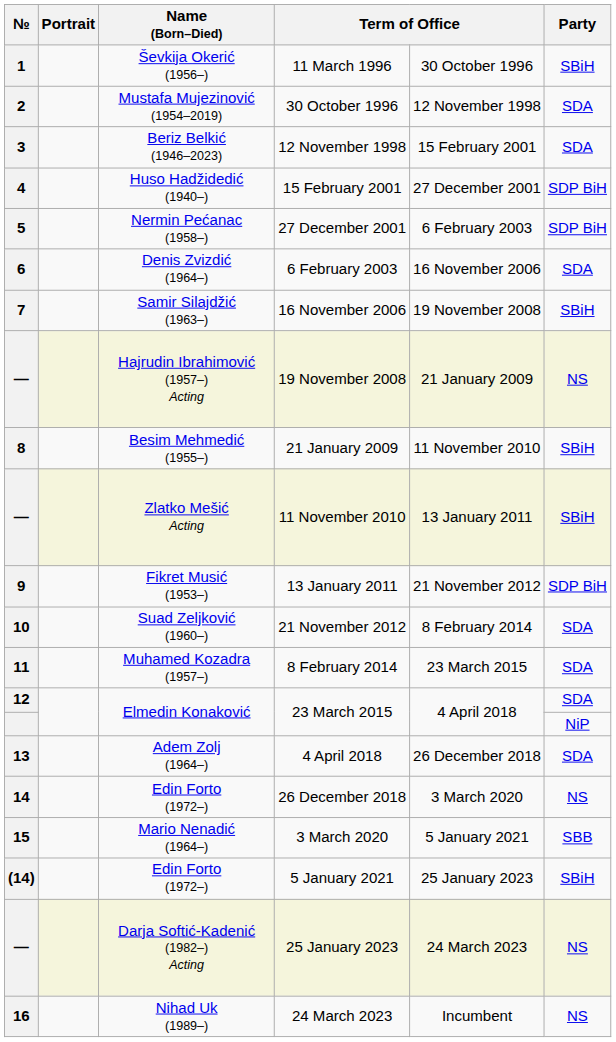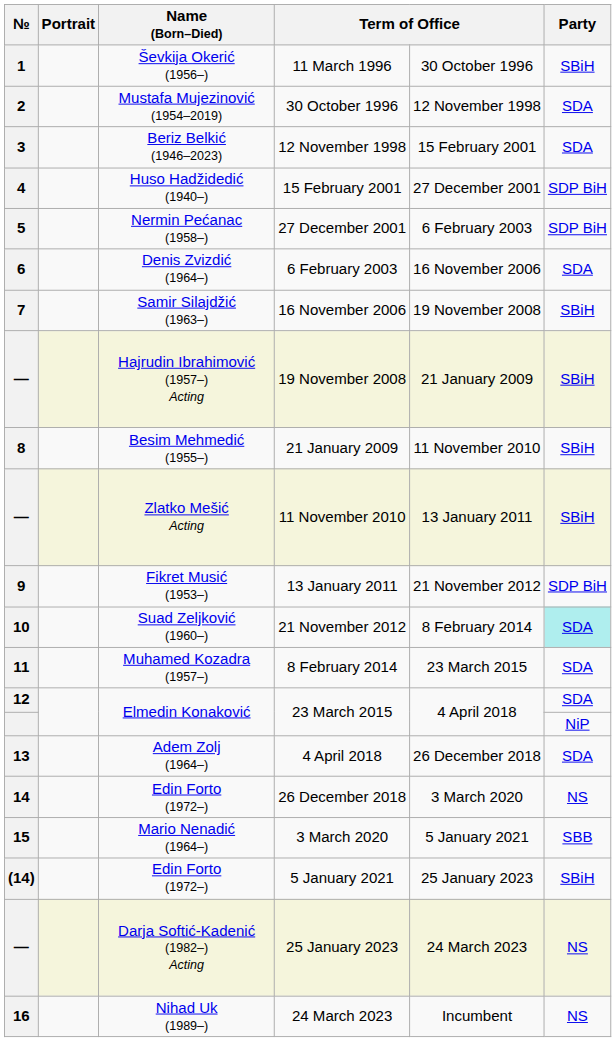(577, 379) NS -> (577, 379) SBiH
(577, 626) no background -> (577, 626) paleturquoise background
